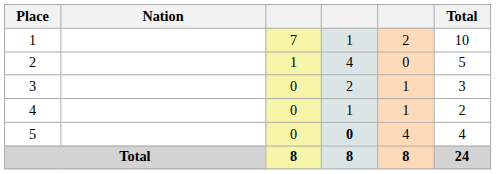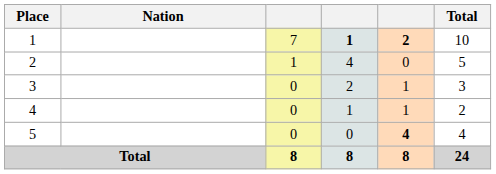(350, 40) normal -> (350, 40) bold
(406, 40) normal -> (406, 40) bold
(350, 134) bold -> (350, 134) normal
(406, 134) normal -> (406, 134) bold
